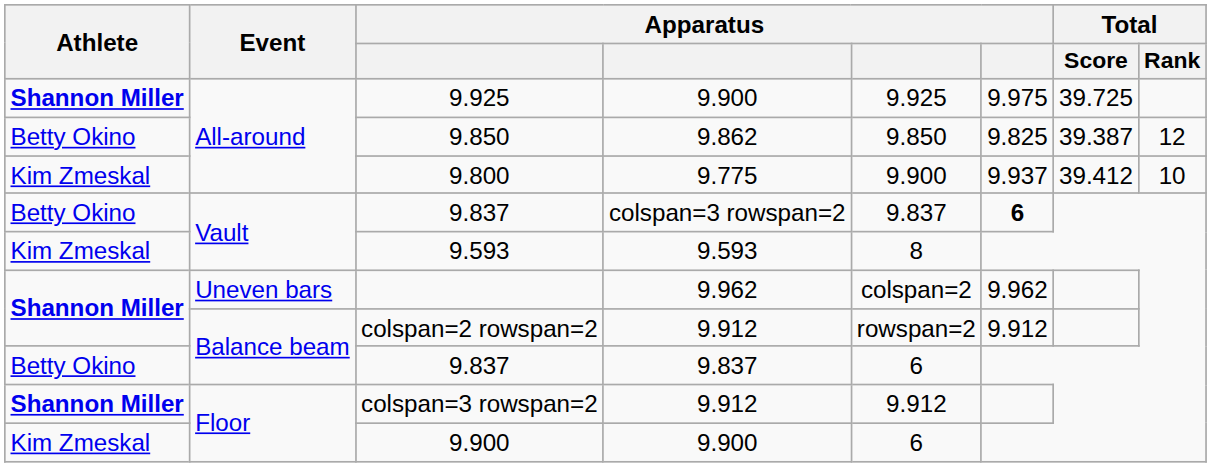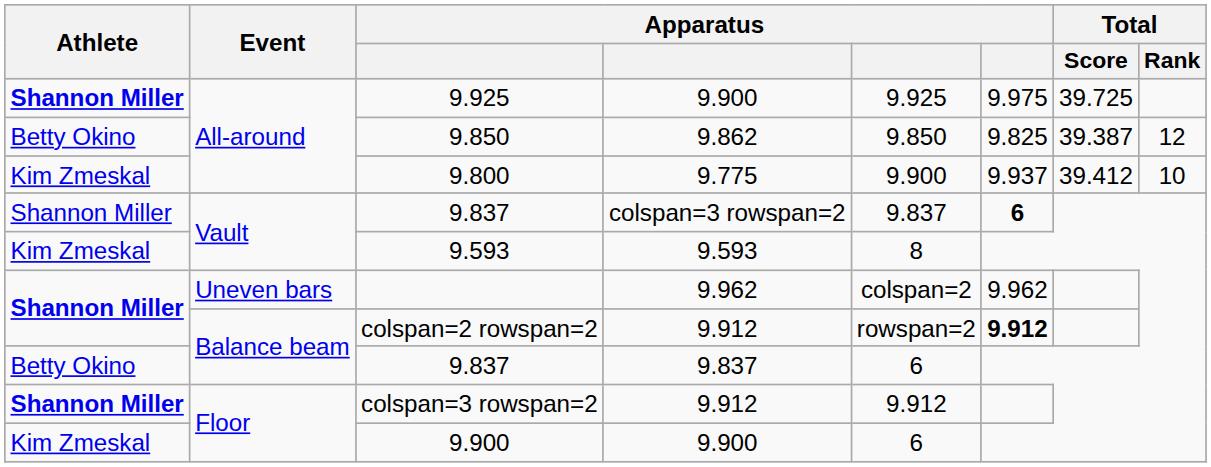(73, 213) Betty Okino -> (91, 213) Shannon Miller
(1017, 328) normal -> (1017, 328) bold
